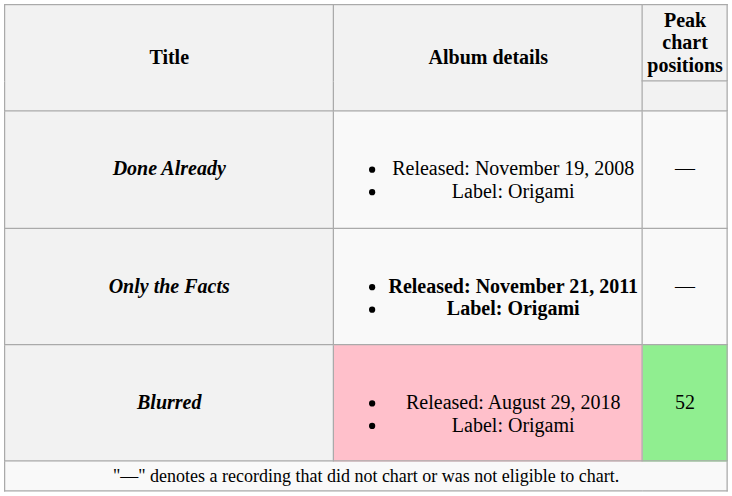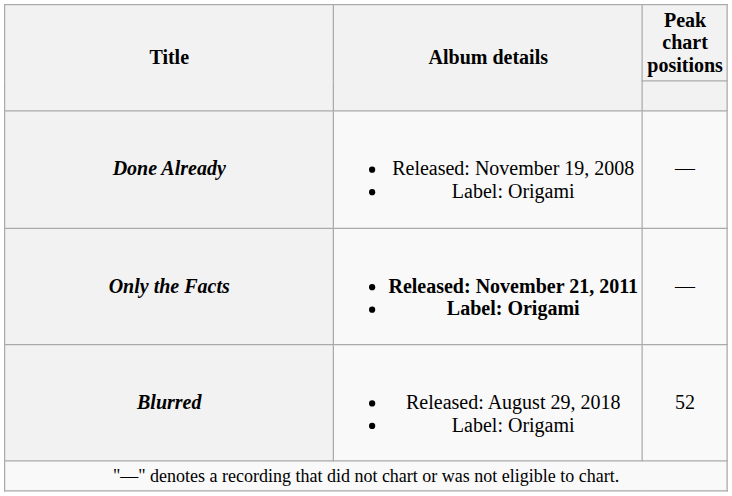(488, 414) pink background -> (488, 414) no background
(685, 402) lightgreen background -> (685, 402) no background
